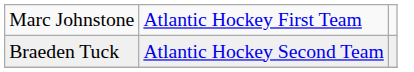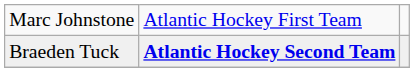(264, 51) normal -> (269, 51) bold
